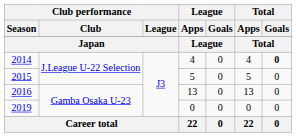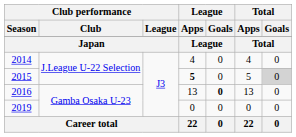(277, 60) bold -> (277, 60) normal
(192, 76) normal -> (192, 76) bold
(277, 76) no background -> (277, 76) lightgrey background
(220, 92) normal -> (220, 92) bold
